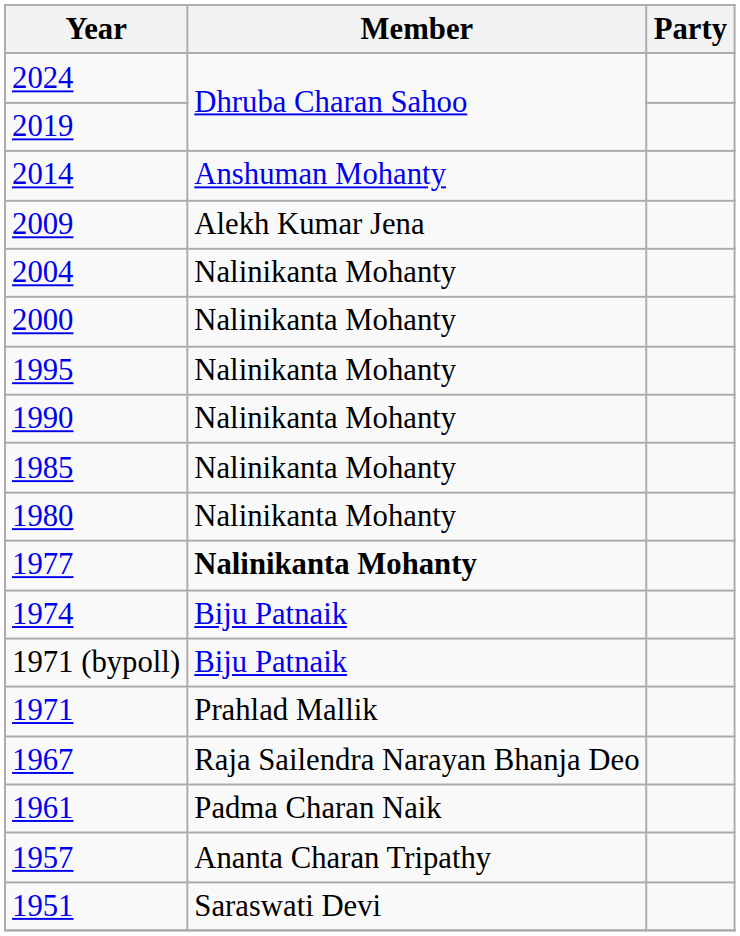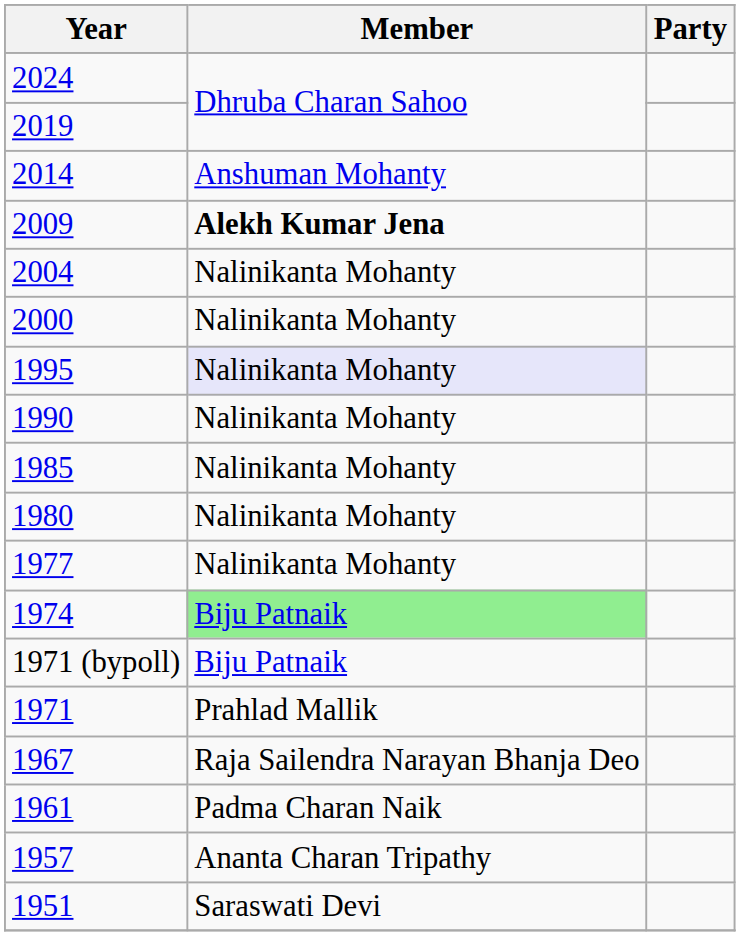(309, 223) normal -> (319, 223) bold
(325, 369) no background -> (325, 369) lavender background
(336, 564) bold -> (325, 564) normal
(271, 613) no background -> (271, 613) lightgreen background
